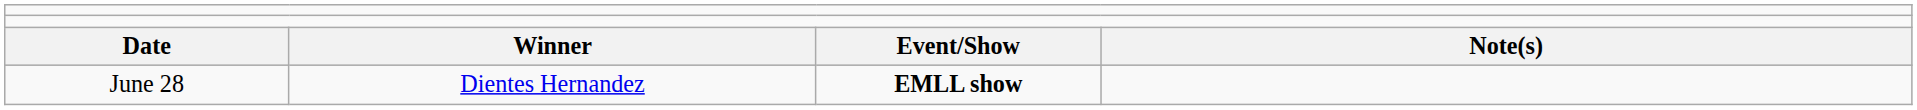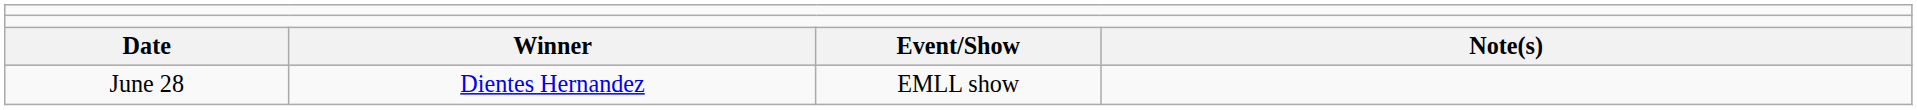(958, 84) bold -> (958, 84) normal
